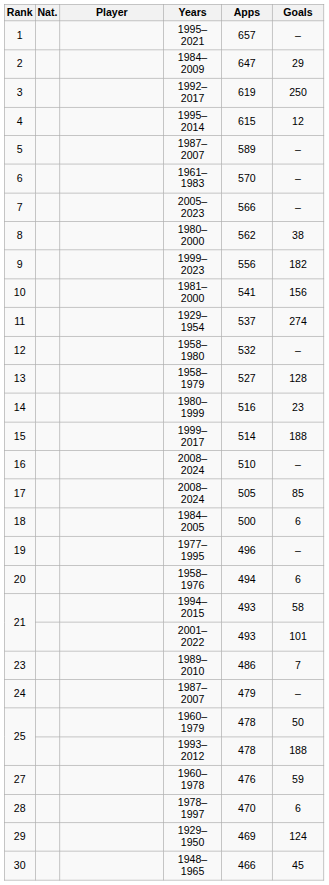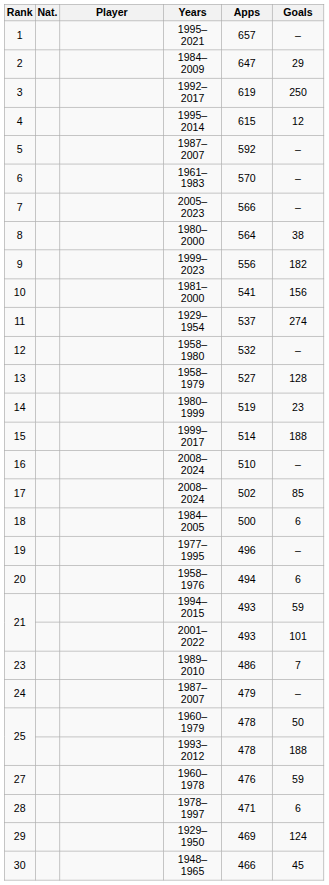(247, 150) 589 -> (247, 150) 592
(247, 235) 562 -> (247, 235) 564
(247, 407) 516 -> (247, 407) 519
(247, 493) 505 -> (247, 493) 502
(298, 608) 58 -> (298, 608) 59
(247, 808) 470 -> (247, 808) 471
